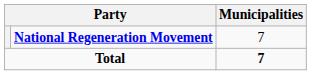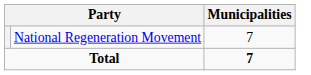(113, 37) bold -> (108, 37) normal
